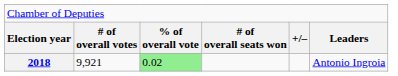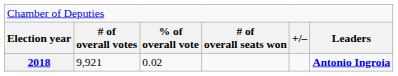(152, 62) lightgreen background -> (152, 62) no background
(349, 62) normal -> (351, 62) bold
